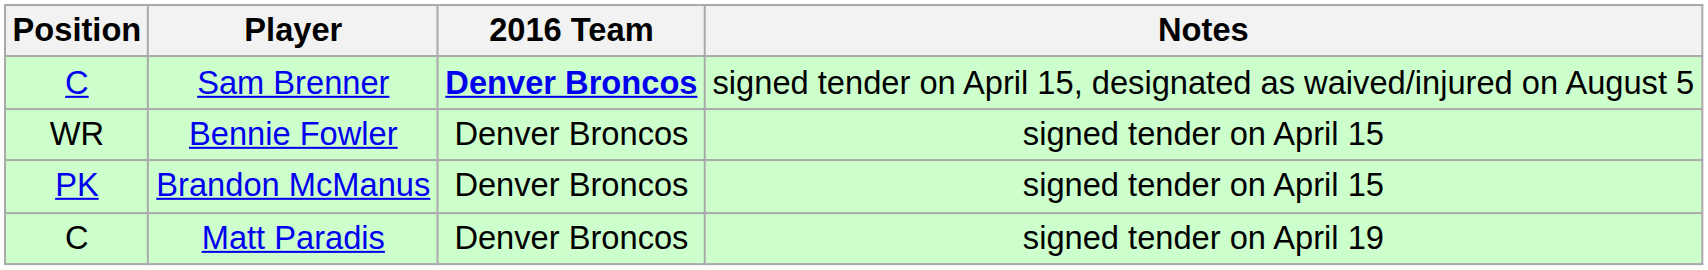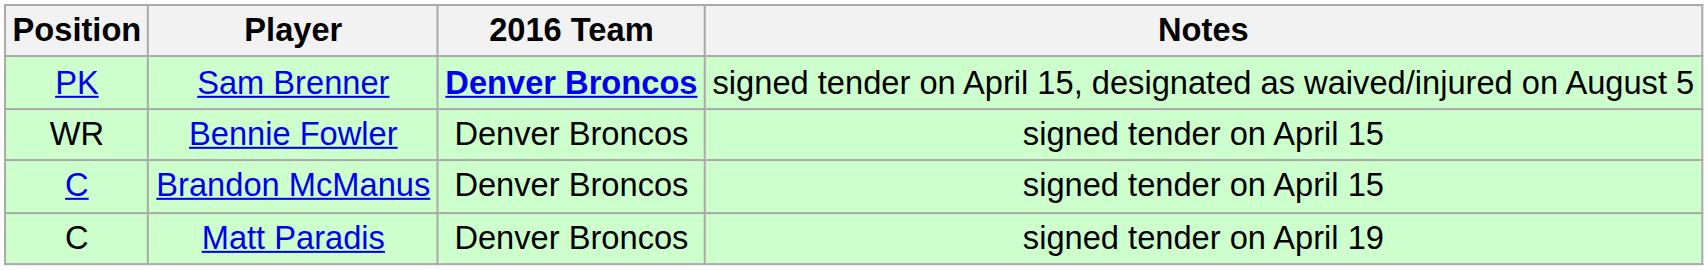(77, 82) C -> (77, 82) PK
(77, 185) PK -> (77, 185) C
